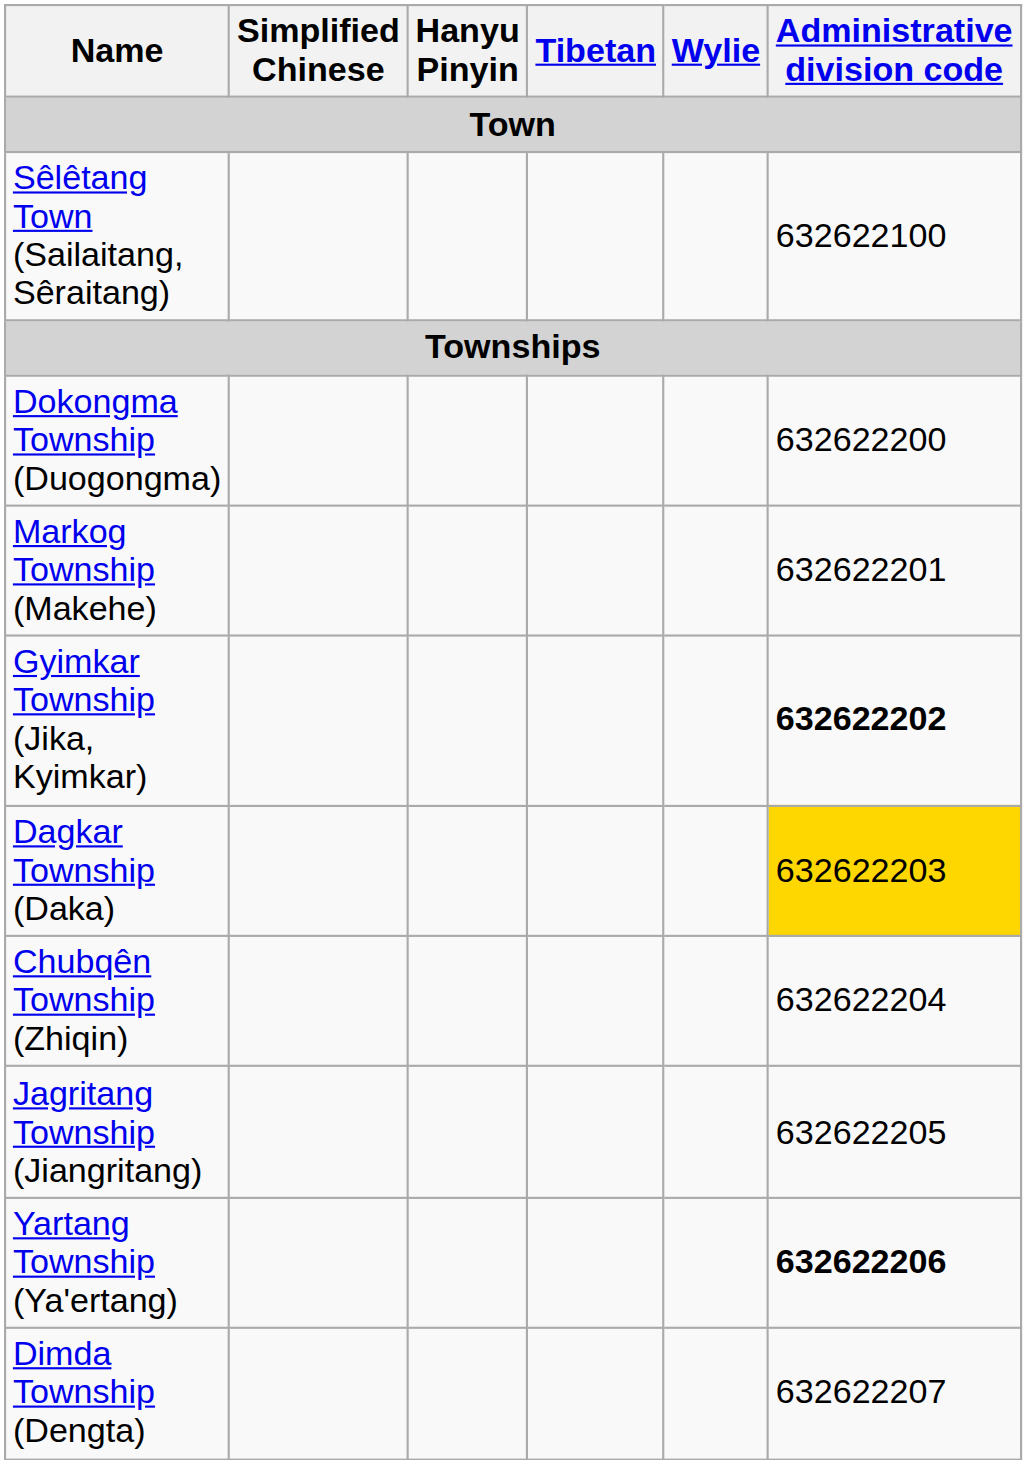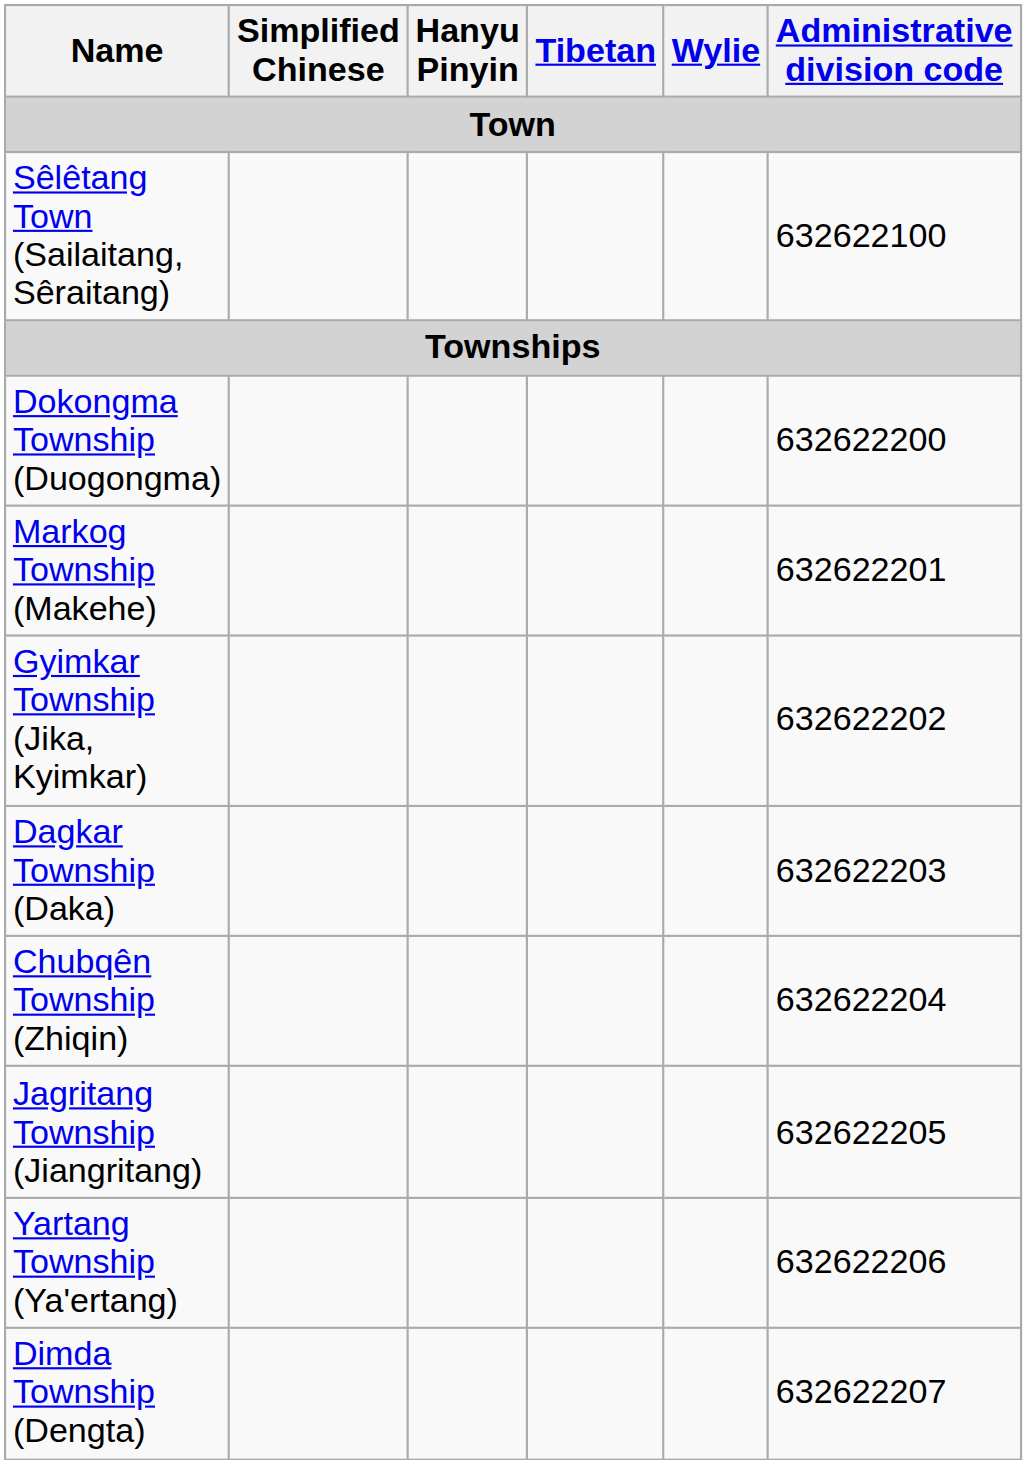(861, 720) bold -> (861, 720) normal
(861, 869) gold background -> (861, 869) no background
(861, 1262) bold -> (861, 1262) normal
